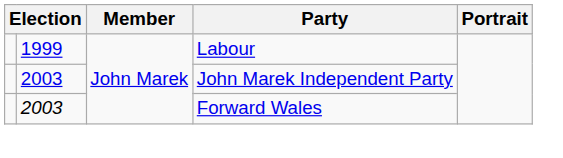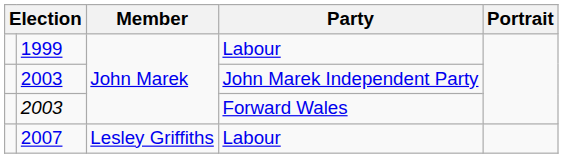+ row: (42, 138)
